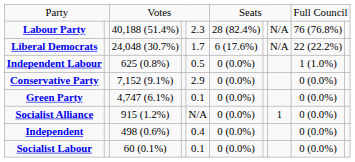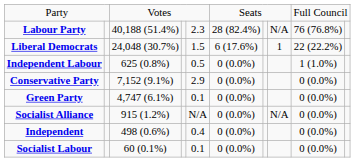(198, 47) 1.7 -> (198, 47) 1.5
(279, 47) N/A -> (279, 47) 1
(279, 115) 1 -> (279, 115) N/A
